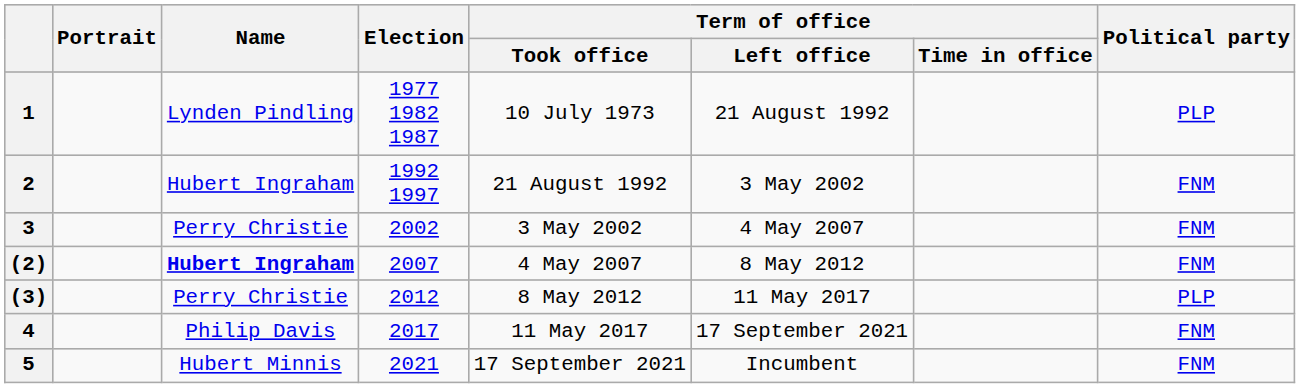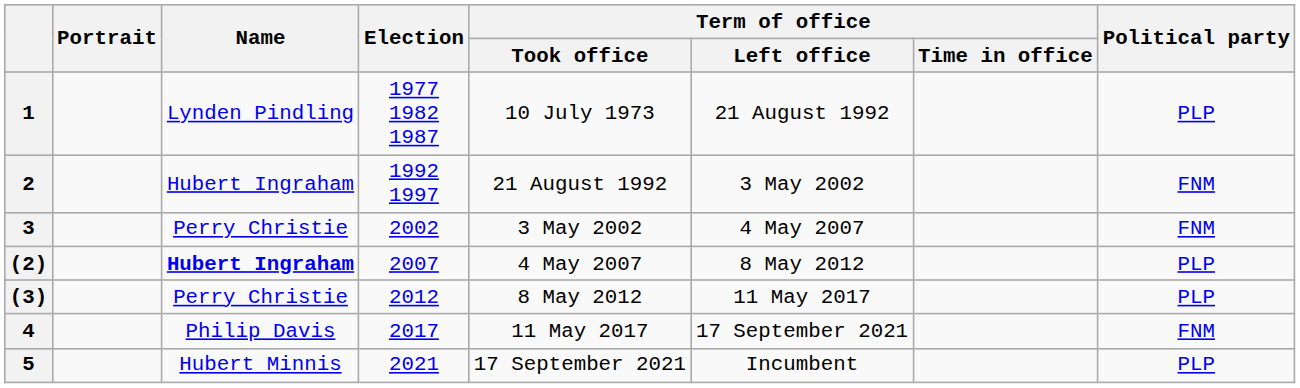(1196, 263) FNM -> (1196, 263) PLP
(1196, 365) FNM -> (1196, 365) PLP
